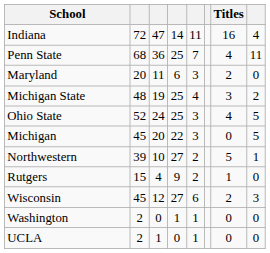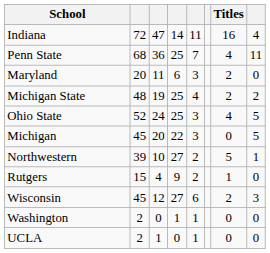(229, 95) 3 -> (229, 95) 2
